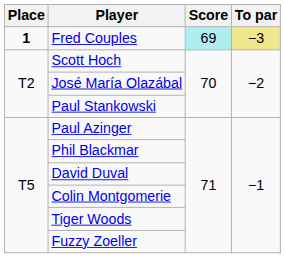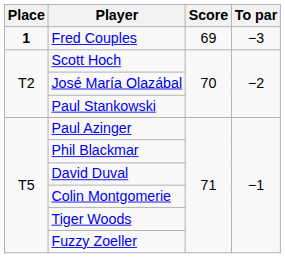(208, 38) paleturquoise background -> (208, 38) no background
(256, 38) khaki background -> (256, 38) no background
